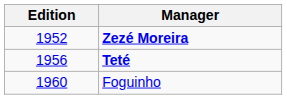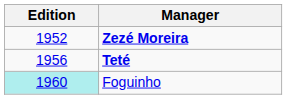(52, 82) no background -> (52, 82) paleturquoise background
